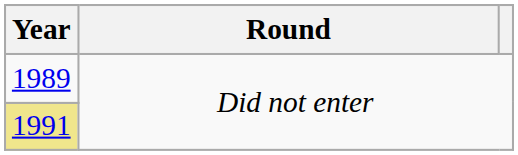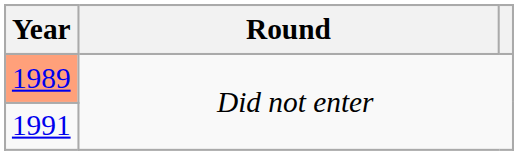(41, 77) no background -> (41, 77) lightsalmon background
(41, 126) khaki background -> (41, 126) no background
